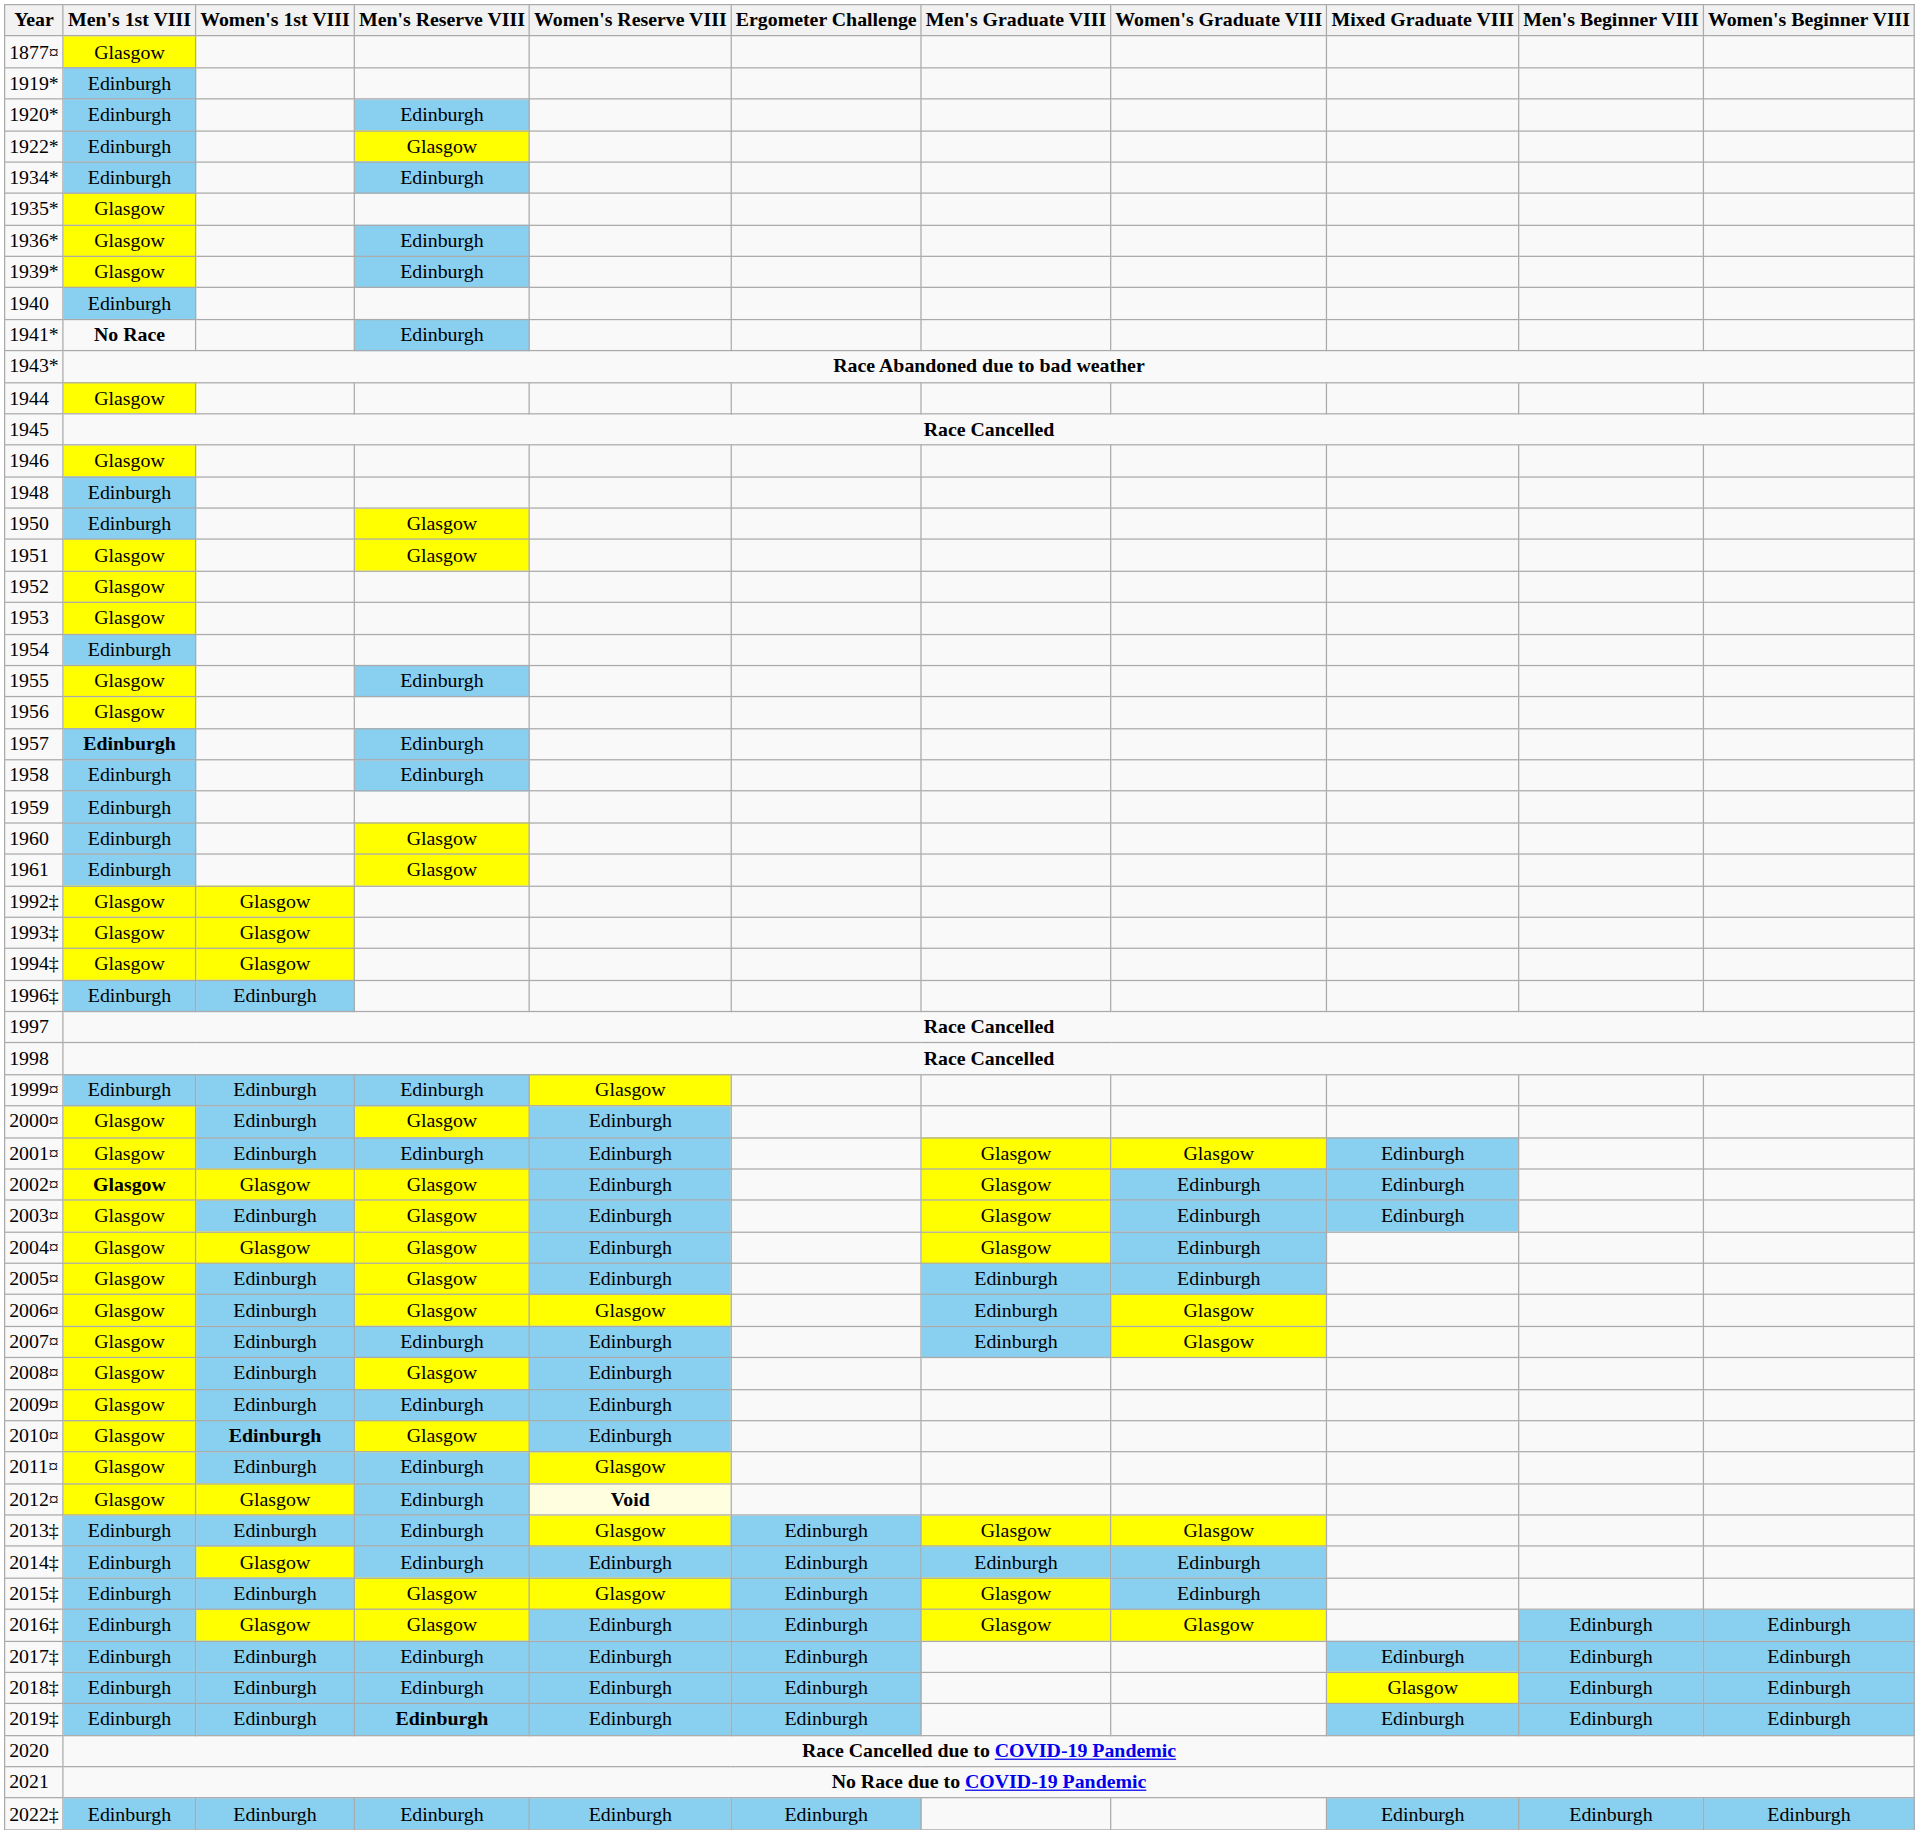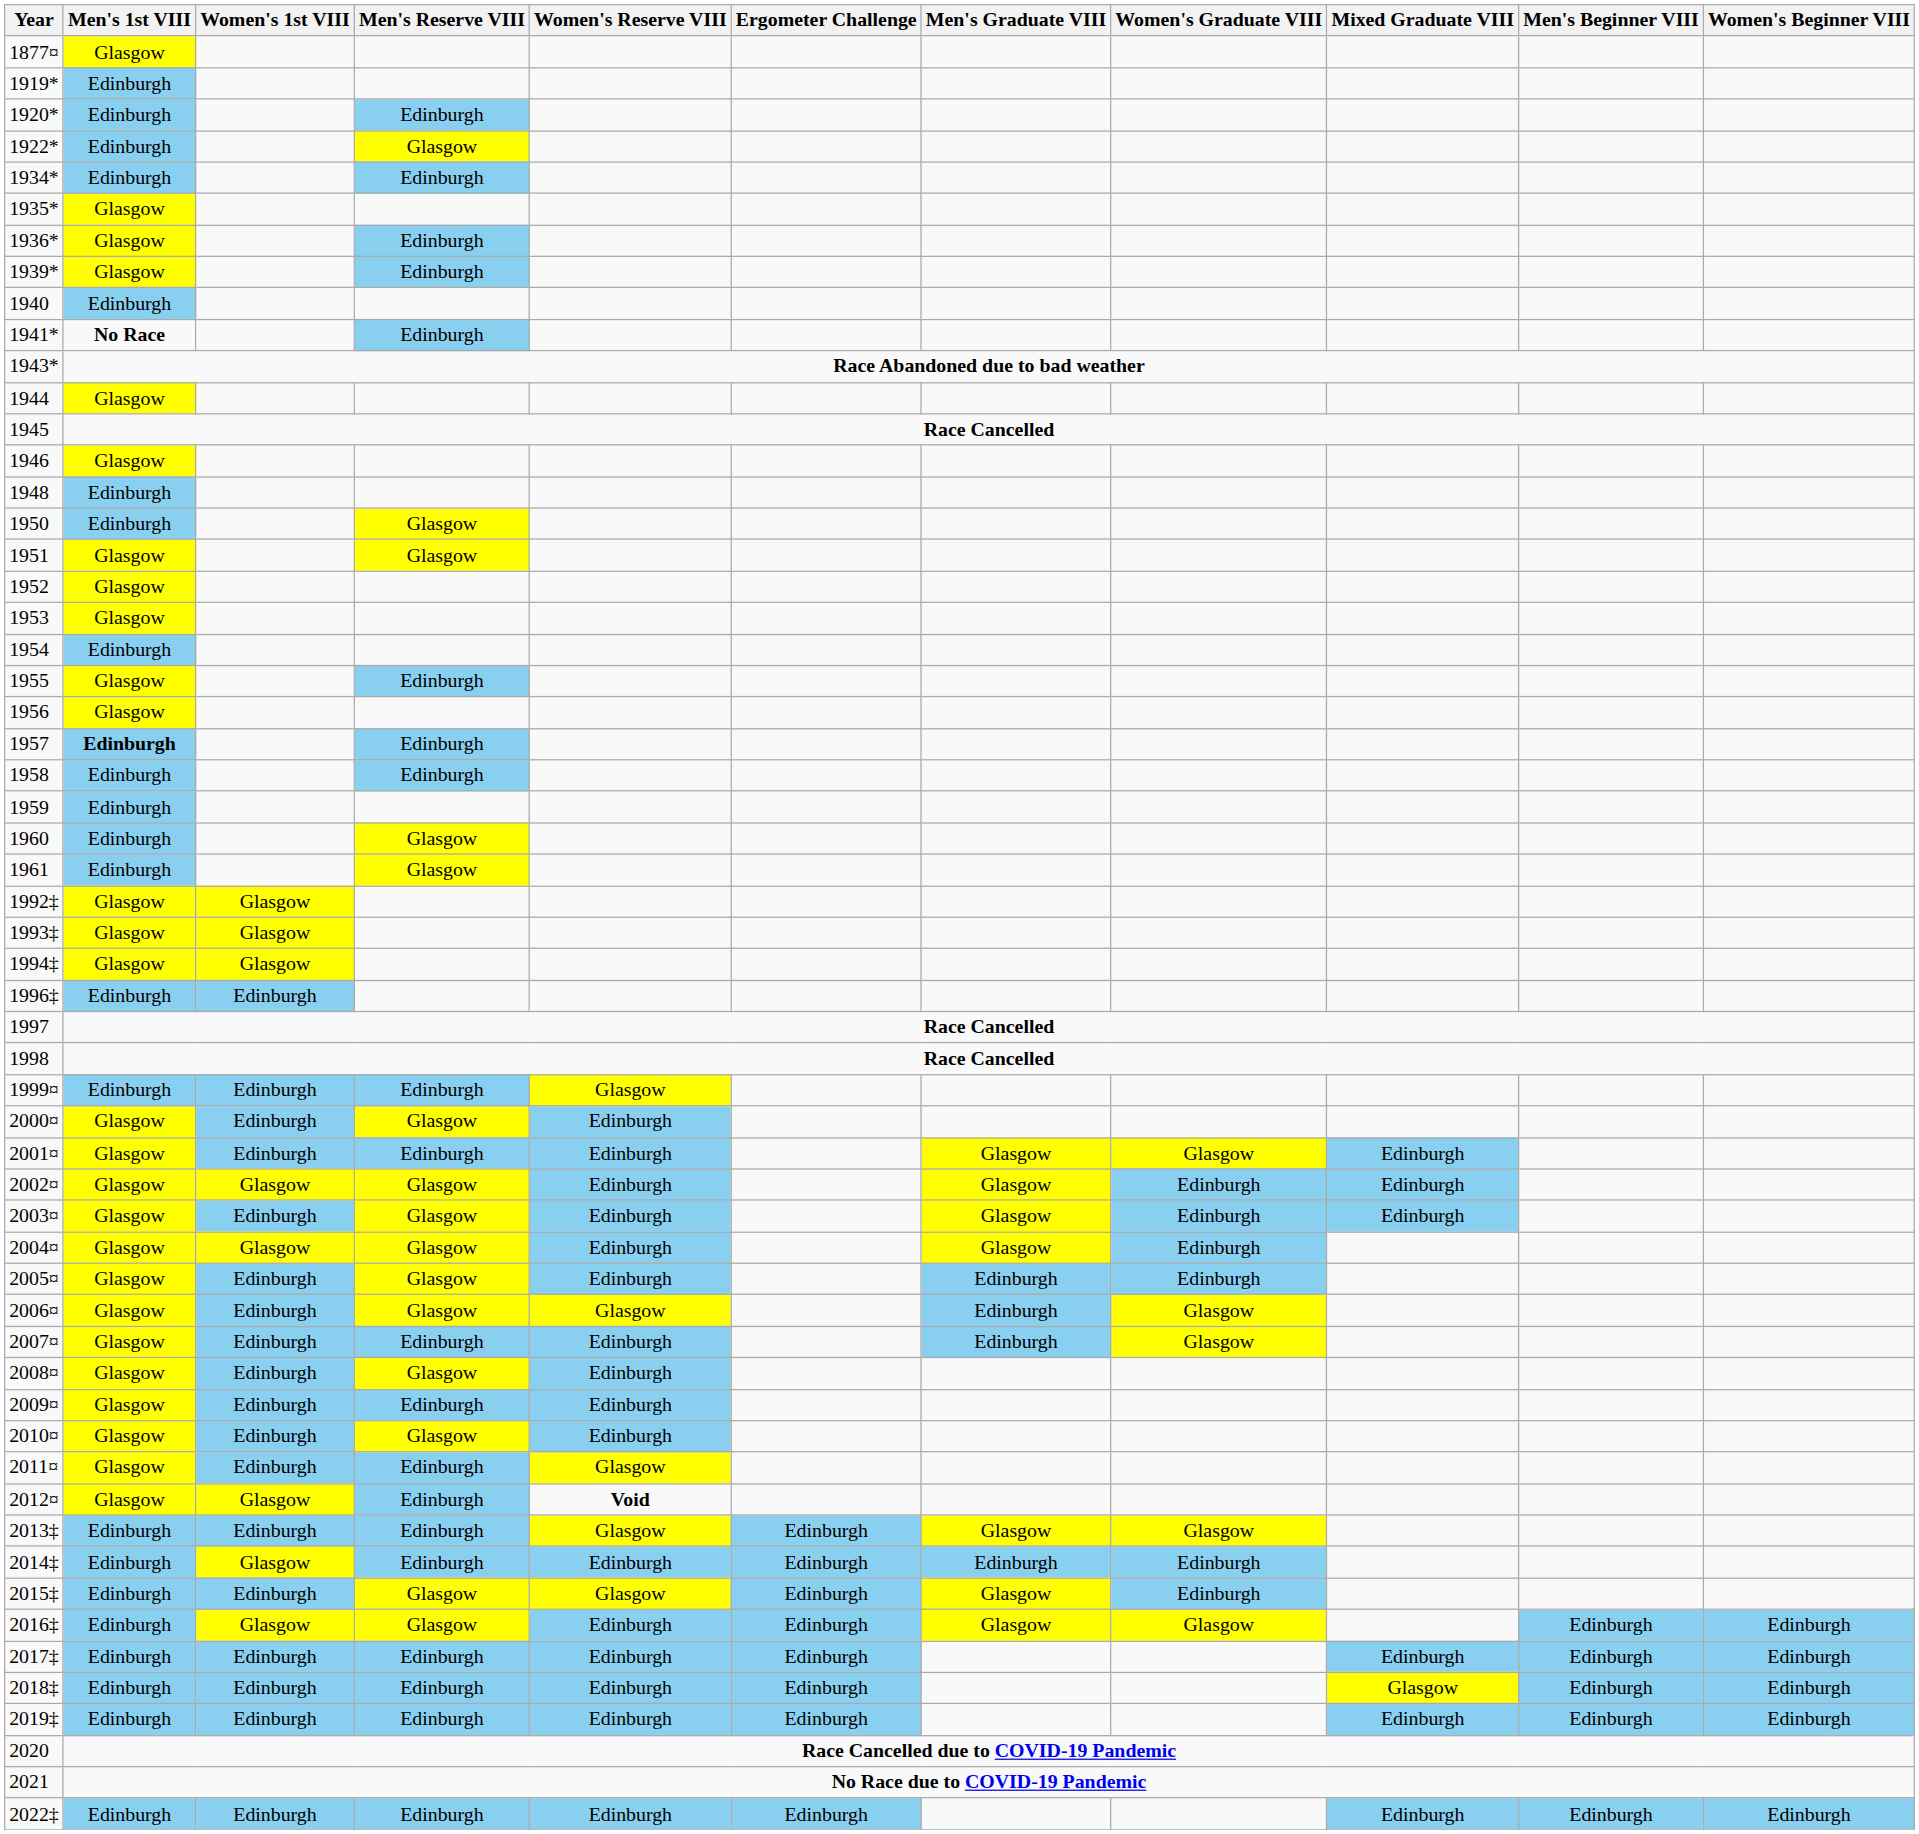(129, 1184) bold -> (129, 1184) normal
(275, 1436) bold -> (275, 1436) normal
(630, 1499) lightyellow background -> (630, 1499) no background
(442, 1719) bold -> (442, 1719) normal
